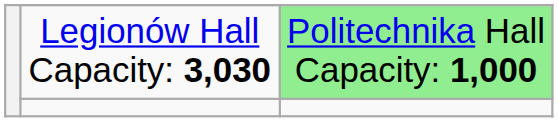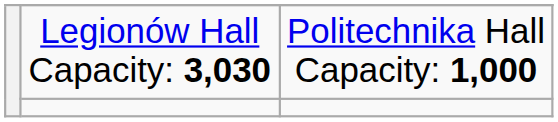(416, 51) lightgreen background -> (416, 51) no background
